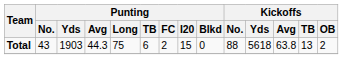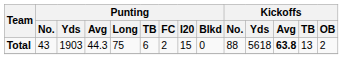(286, 45) normal -> (286, 45) bold
